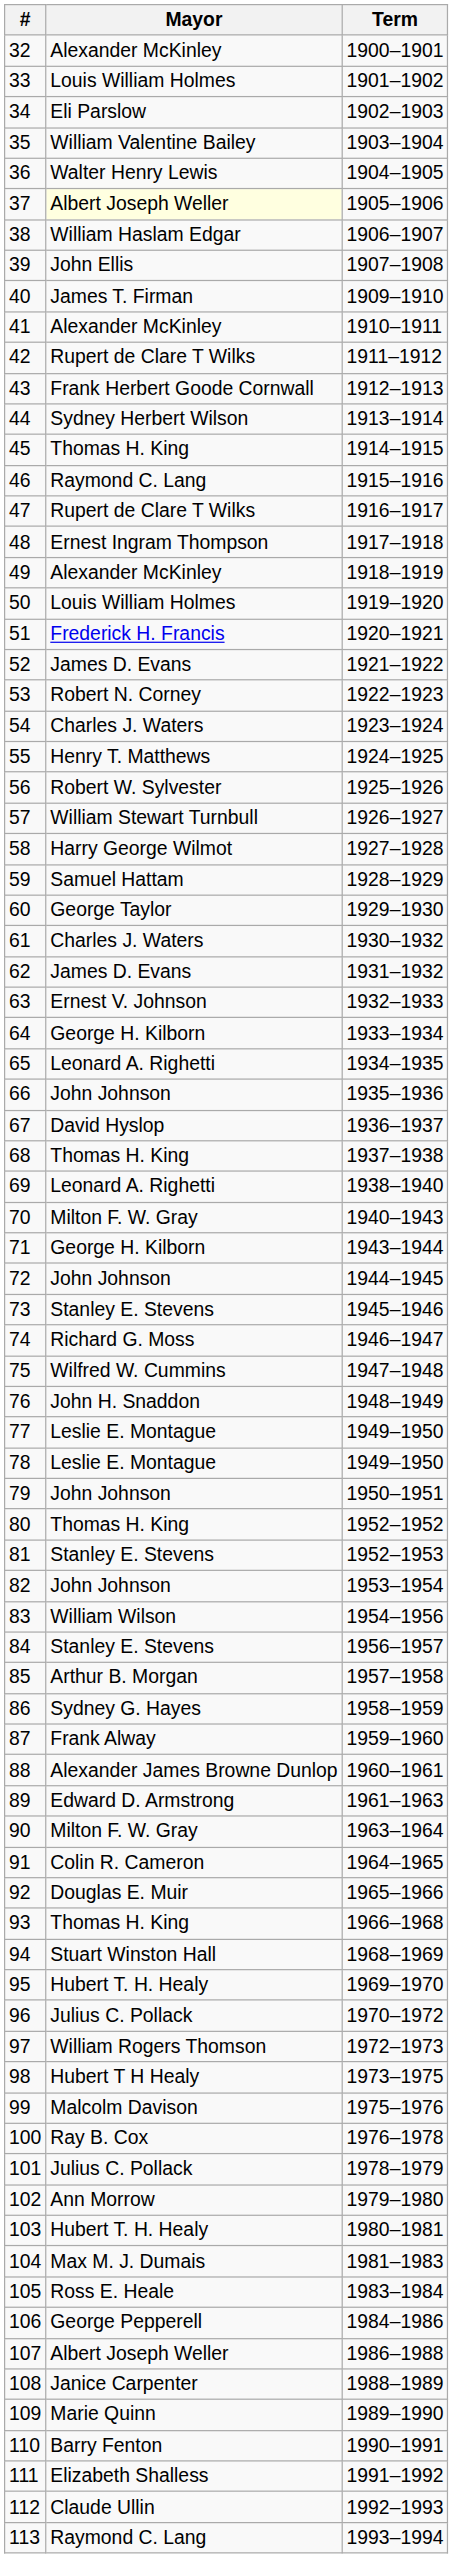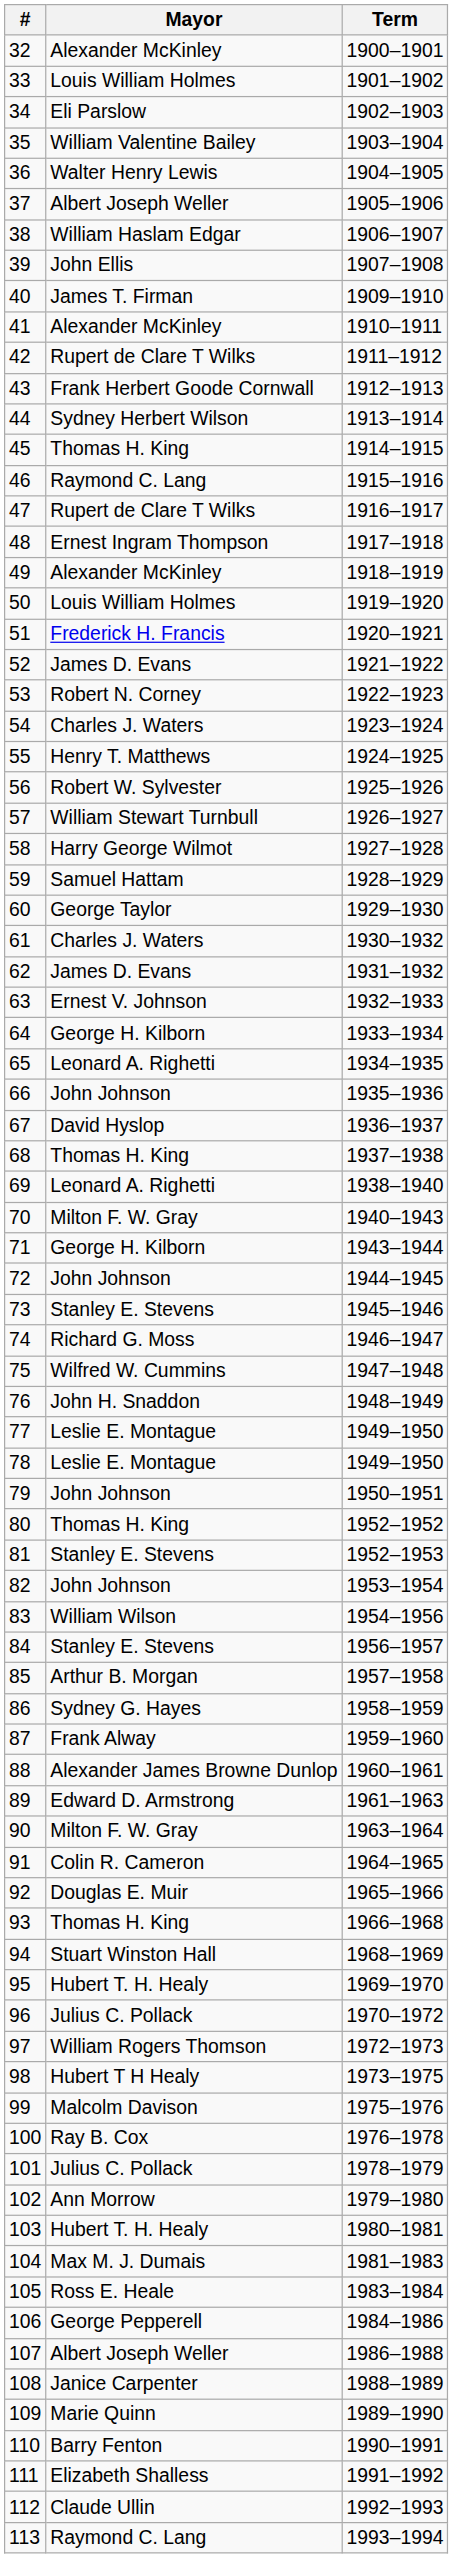(139, 204) lightyellow background -> (139, 204) no background
